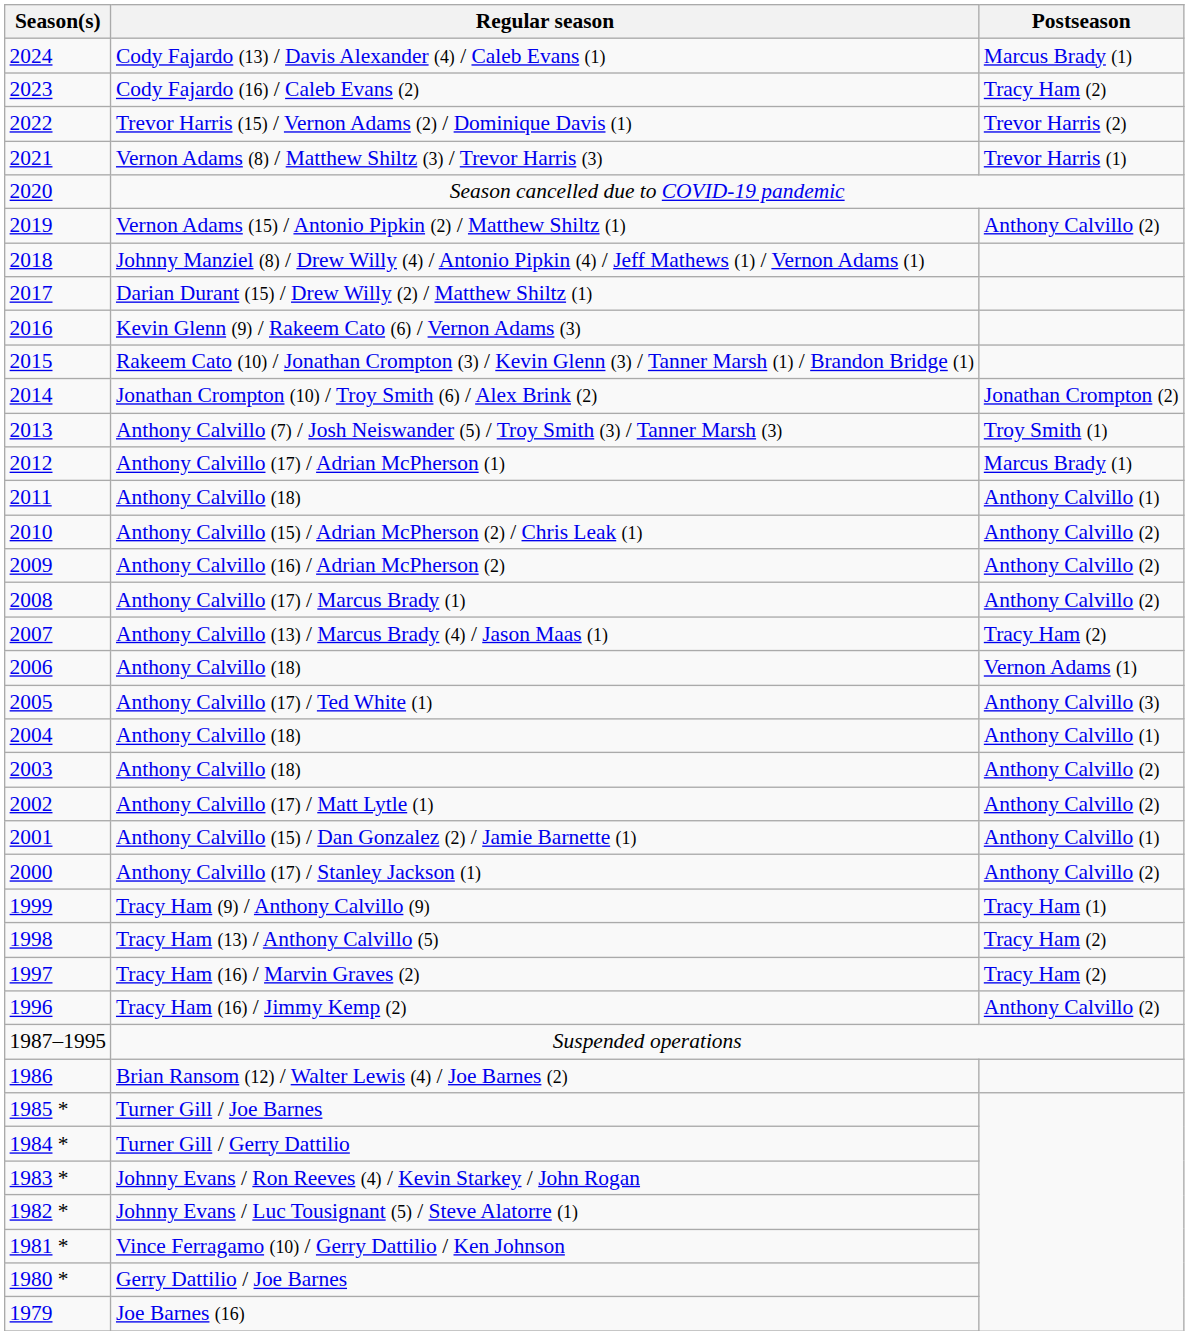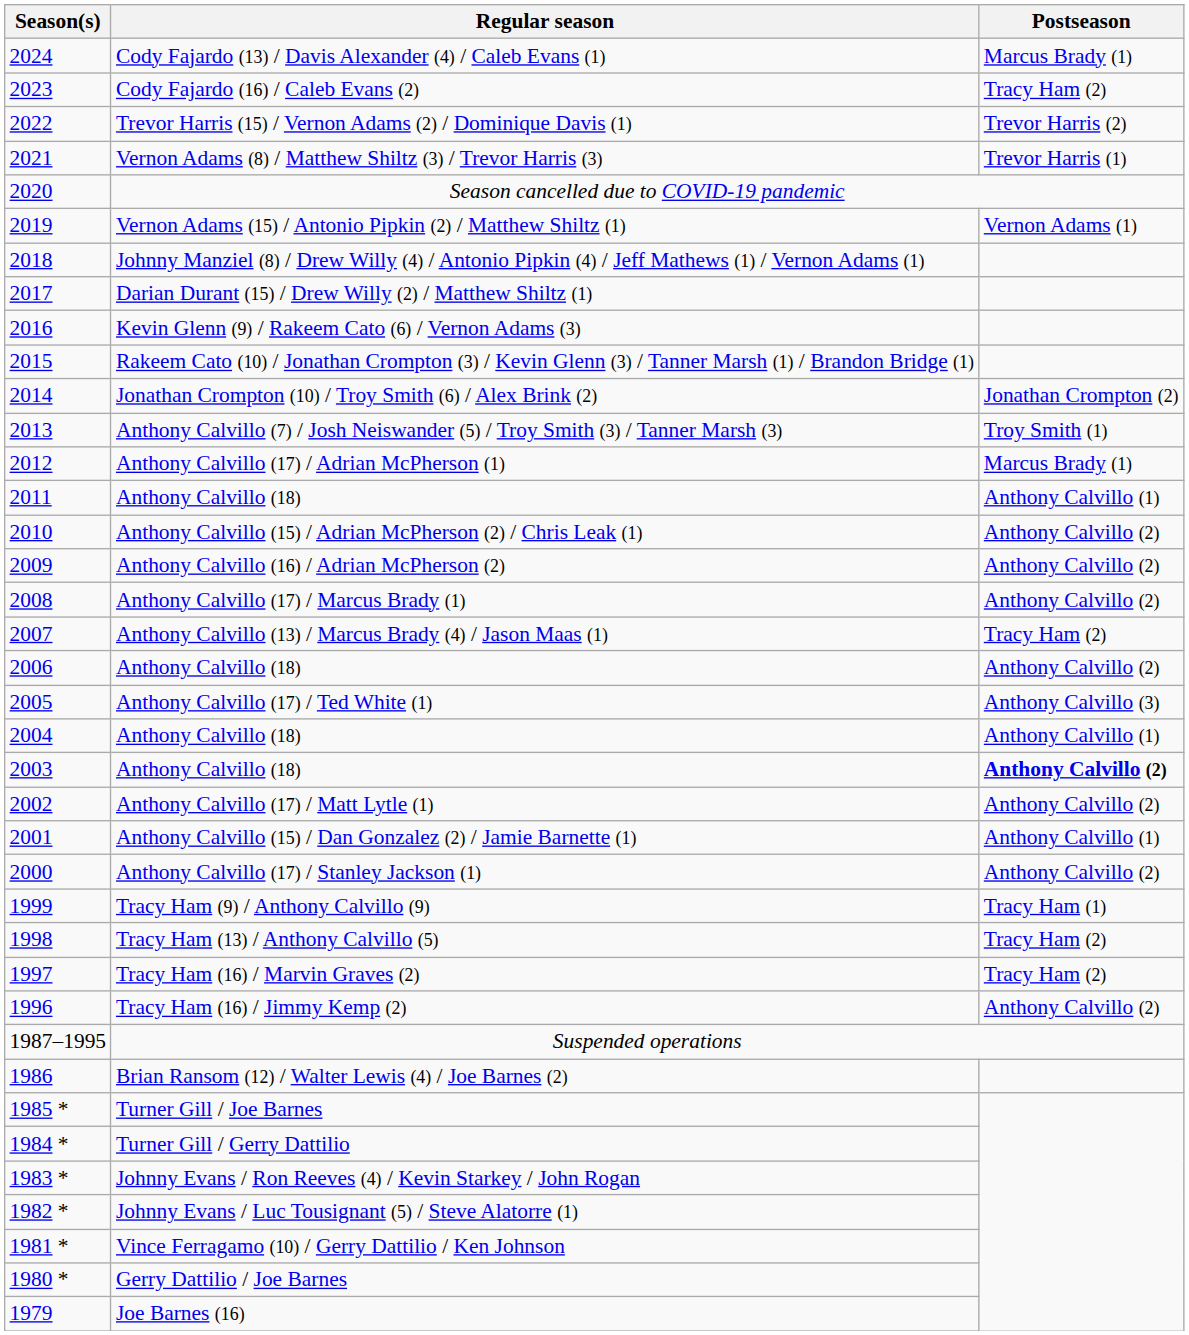(1072, 225) Anthony Calvillo (2) -> (1060, 225) Vernon Adams (1)
(1060, 667) Vernon Adams (1) -> (1072, 667) Anthony Calvillo (2)
(1072, 769) normal -> (1075, 769) bold
